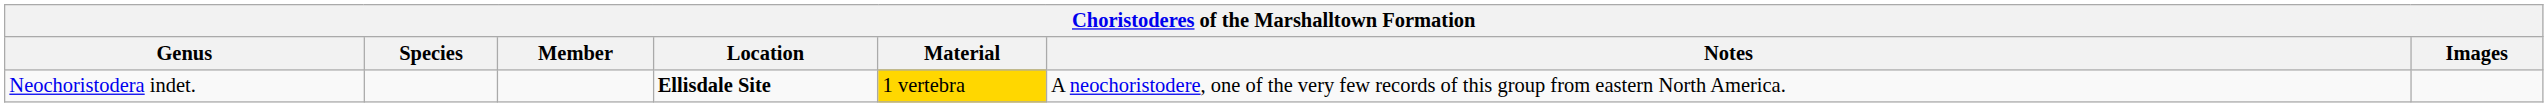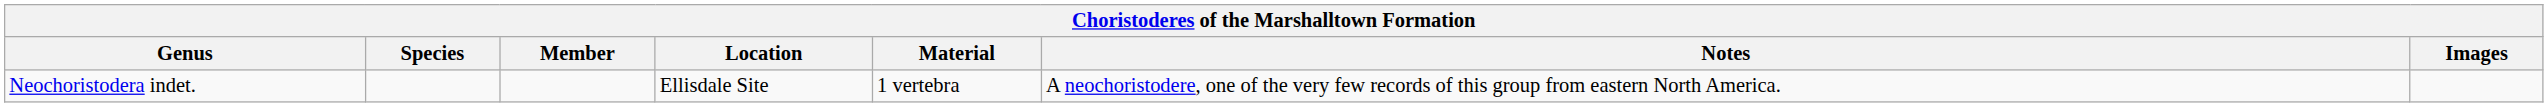(714, 85) bold -> (714, 85) normal
(924, 85) gold background -> (918, 85) no background
